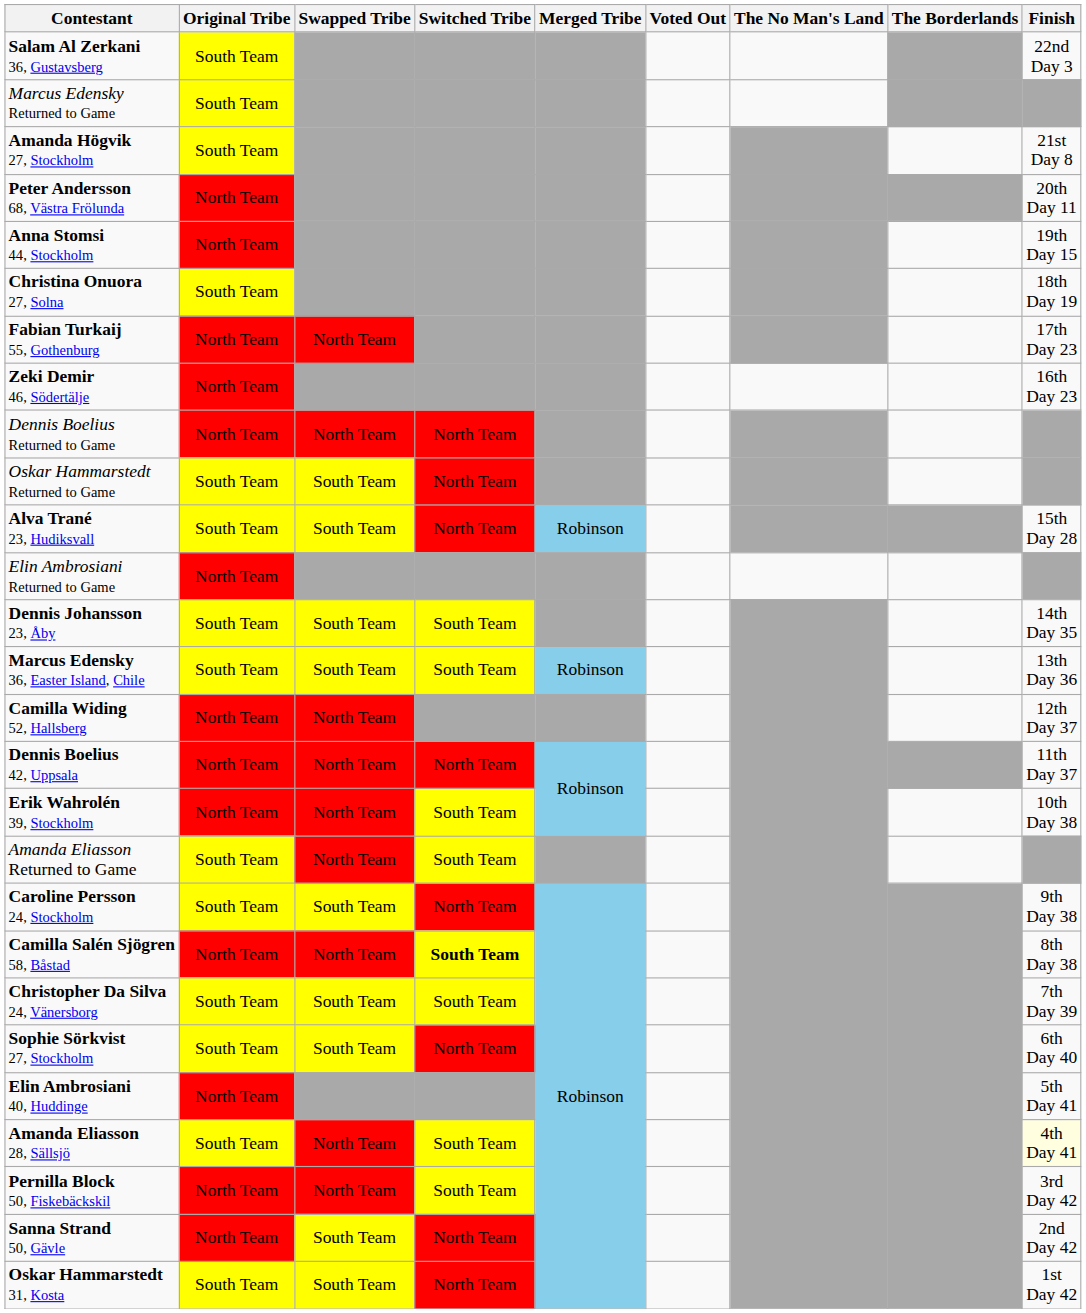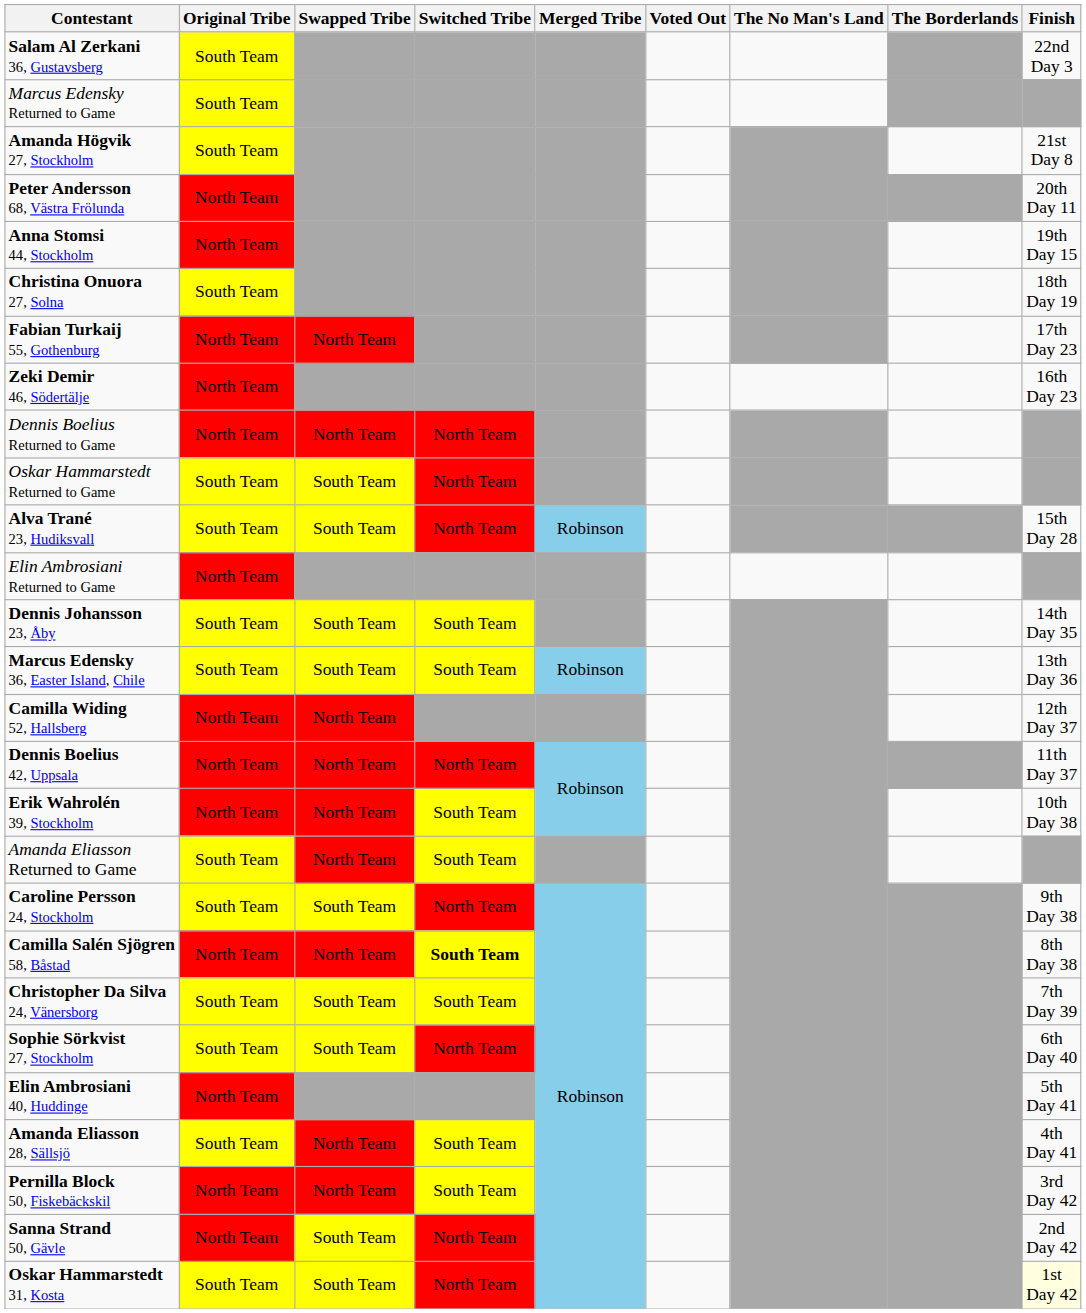(1052, 1143) lightyellow background -> (1052, 1143) no background
(1052, 1285) no background -> (1052, 1285) lightyellow background
